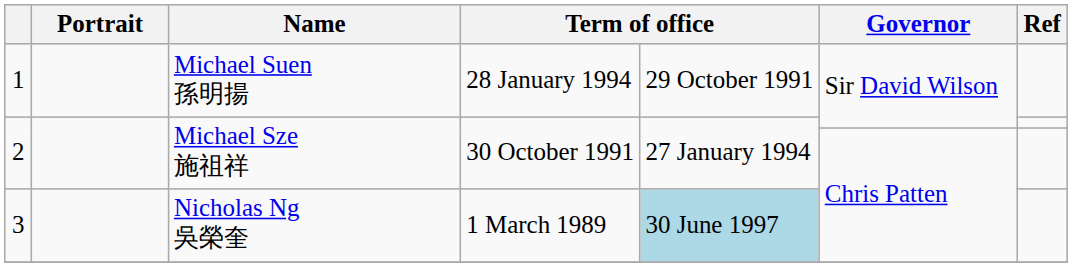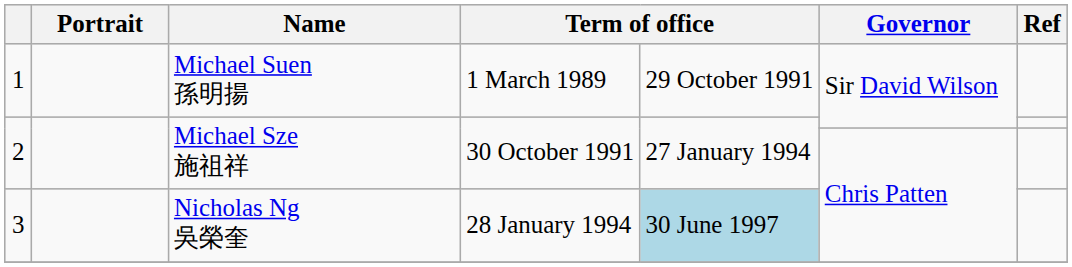(549, 80) 28 January 1994 -> (536, 80) 1 March 1989
(536, 224) 1 March 1989 -> (549, 224) 28 January 1994
